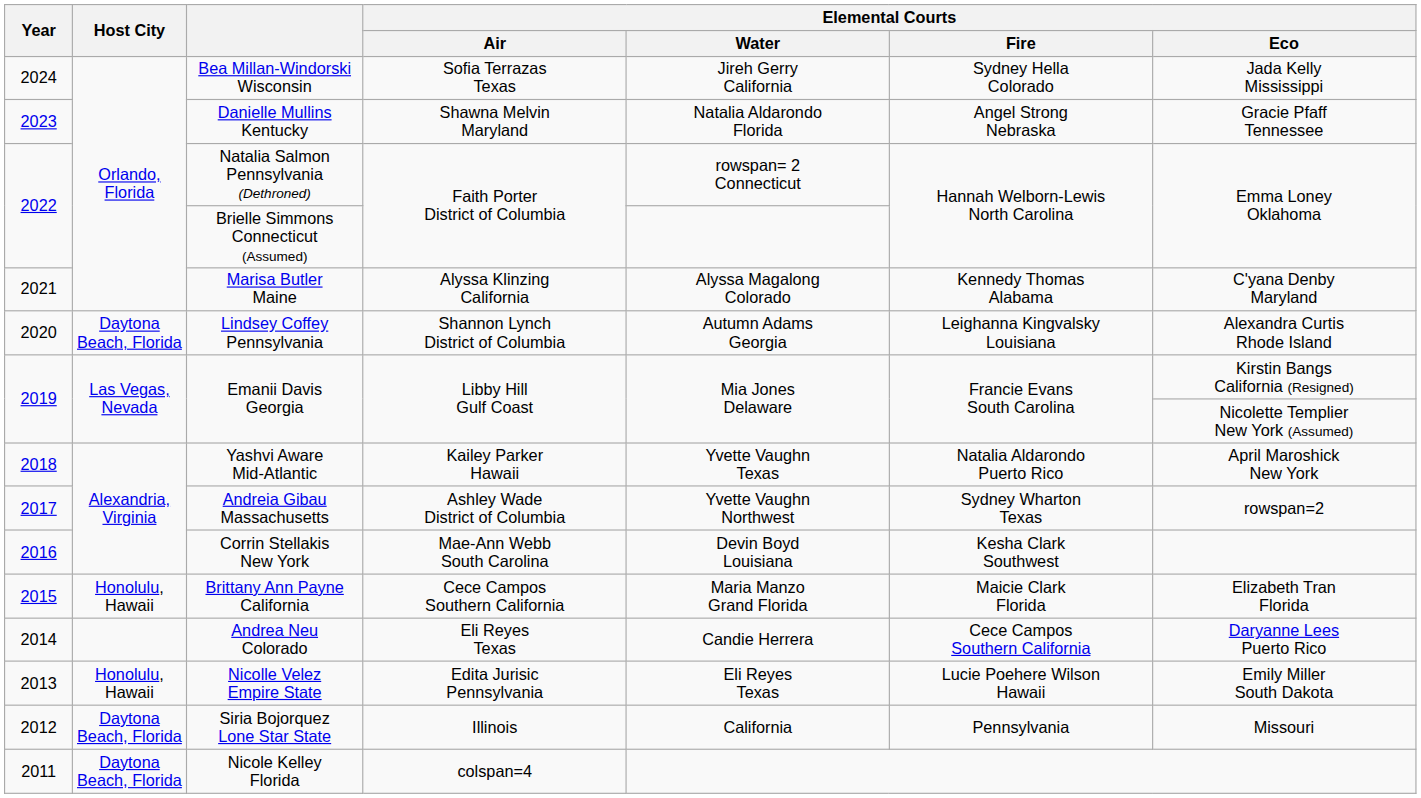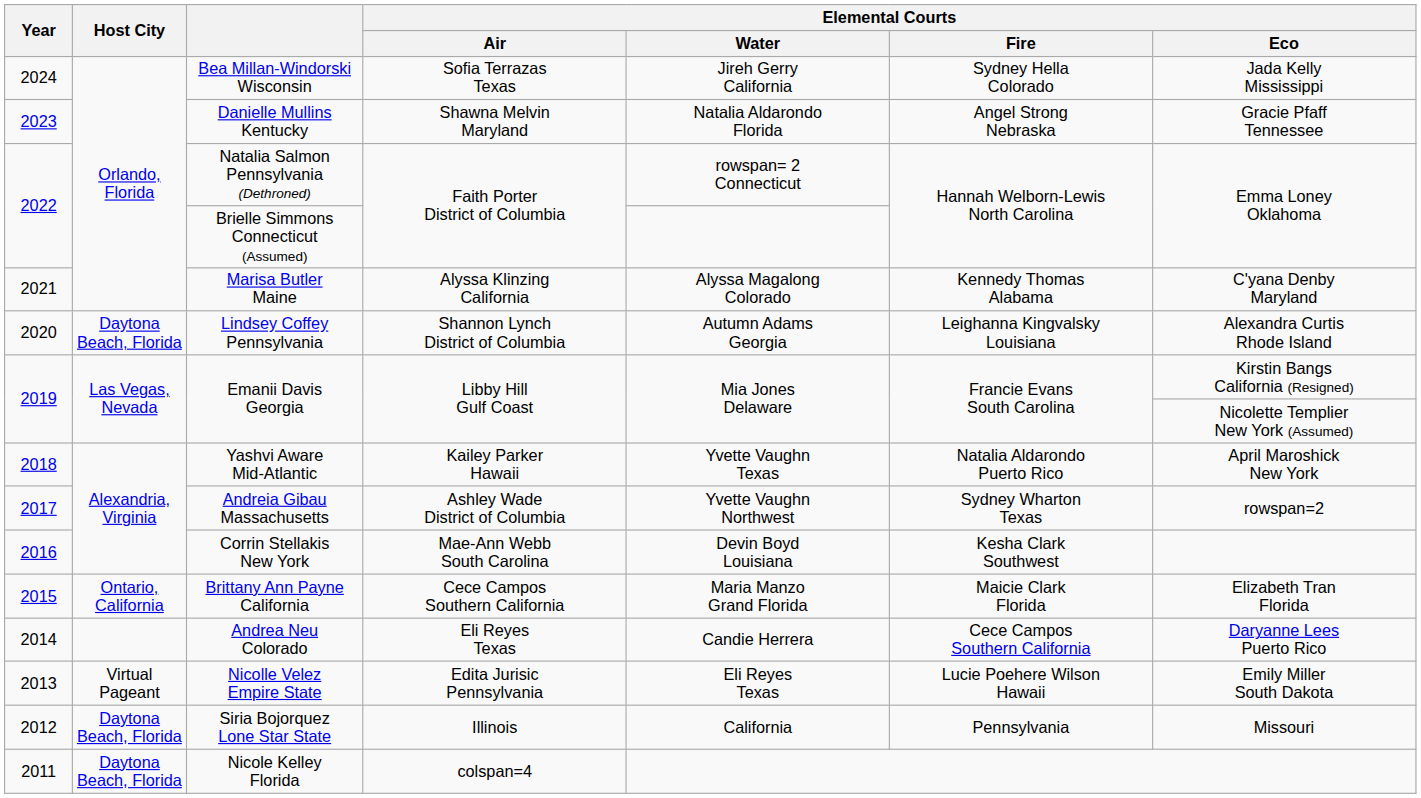(129, 596) Honolulu, Hawaii -> (129, 596) Ontario, California
(129, 684) Honolulu, Hawaii -> (129, 684) Virtual Pageant
